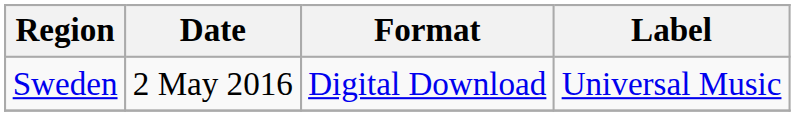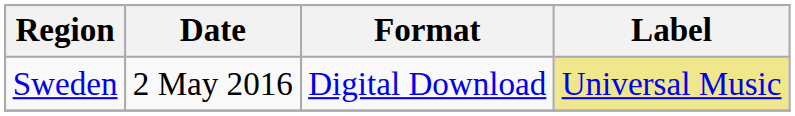(672, 83) no background -> (672, 83) khaki background
